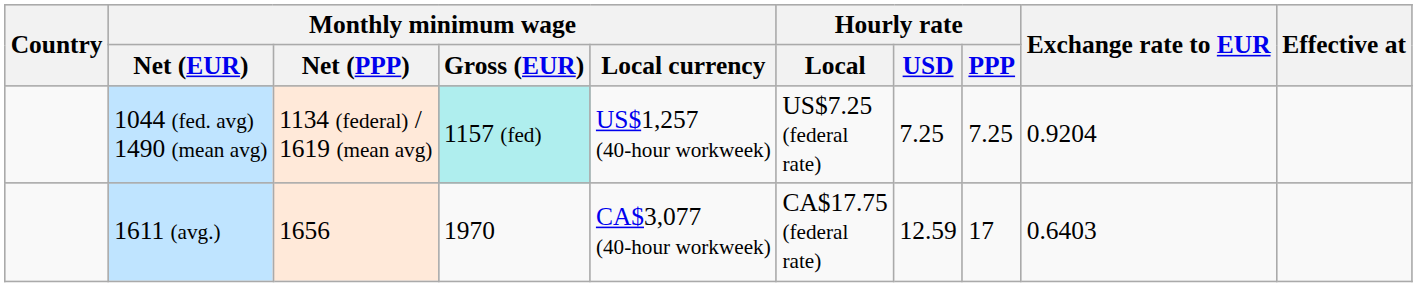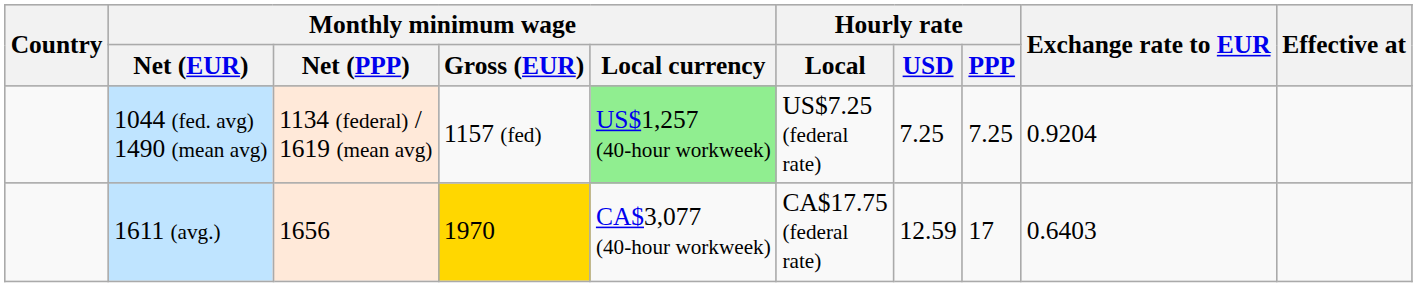(493, 133) paleturquoise background -> (493, 133) no background
(683, 133) no background -> (683, 133) lightgreen background
(469, 231) no background -> (469, 231) gold background
